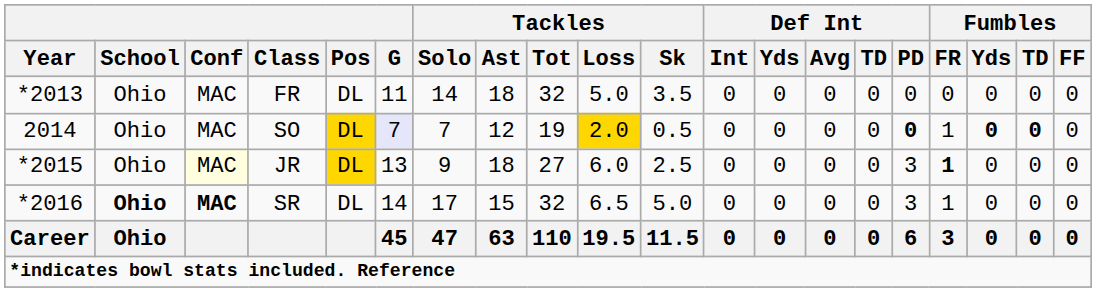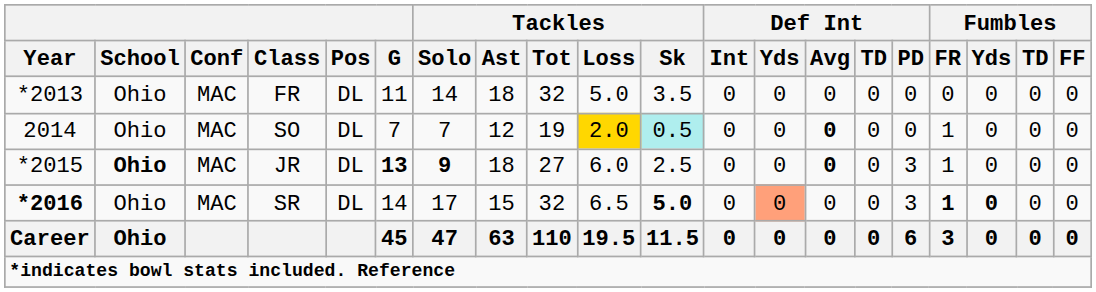(351, 131) gold background -> (351, 131) no background
(394, 131) lavender background -> (394, 131) no background
(672, 131) no background -> (672, 131) paleturquoise background
(830, 131) normal -> (830, 131) bold
(911, 131) bold -> (911, 131) normal
(991, 131) bold -> (991, 131) normal
(1035, 131) bold -> (1035, 131) normal
(140, 167) normal -> (140, 167) bold
(217, 167) lightyellow background -> (217, 167) no background
(351, 167) gold background -> (351, 167) no background
(394, 167) normal -> (394, 167) bold
(445, 167) normal -> (445, 167) bold
(830, 167) normal -> (830, 167) bold
(948, 167) bold -> (948, 167) normal
(50, 203) normal -> (50, 203) bold
(140, 203) bold -> (140, 203) normal
(217, 203) bold -> (217, 203) normal
(672, 203) normal -> (672, 203) bold
(780, 203) no background -> (780, 203) lightsalmon background
(948, 203) normal -> (948, 203) bold
(991, 203) normal -> (991, 203) bold
